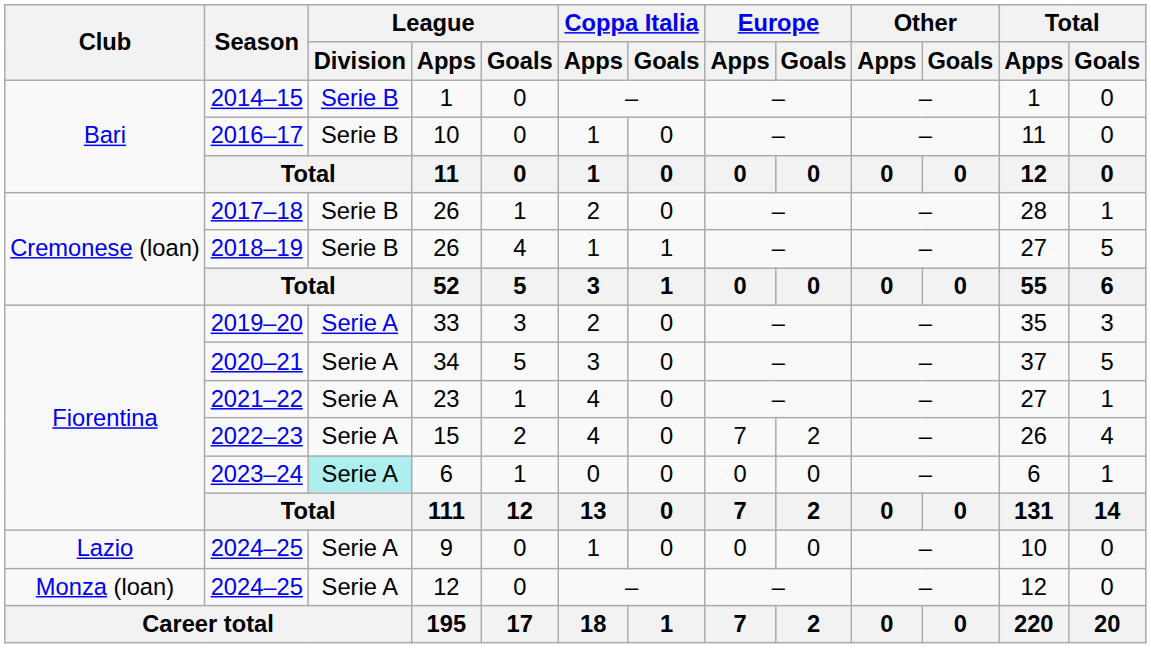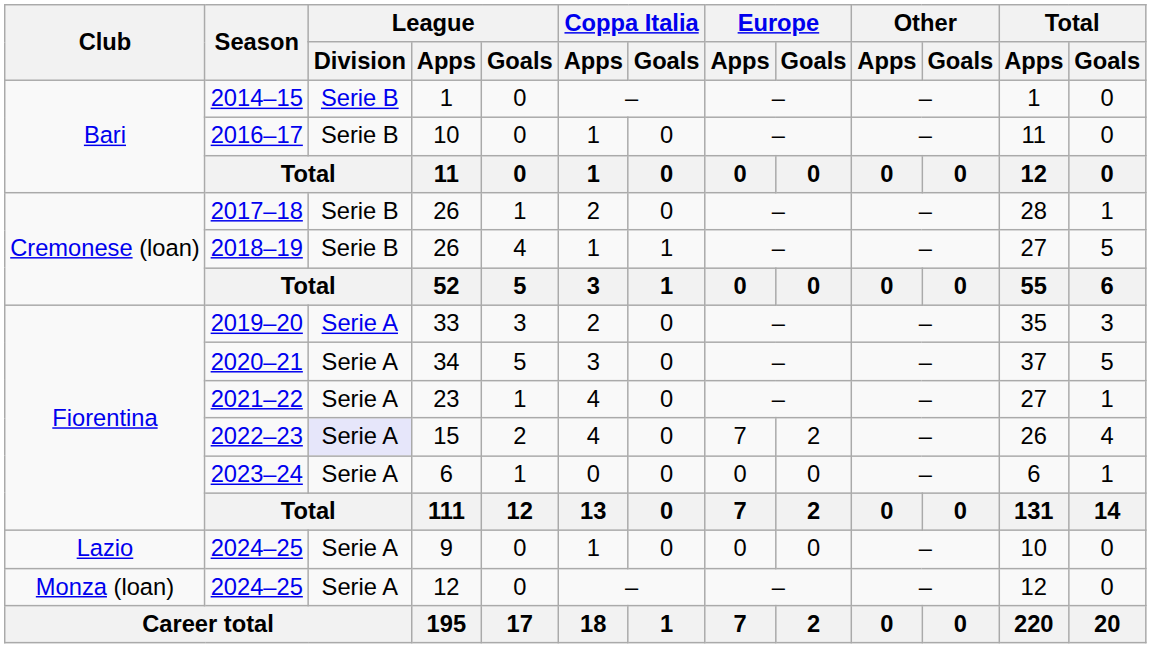(360, 436) no background -> (360, 436) lavender background
(360, 473) paleturquoise background -> (360, 473) no background
